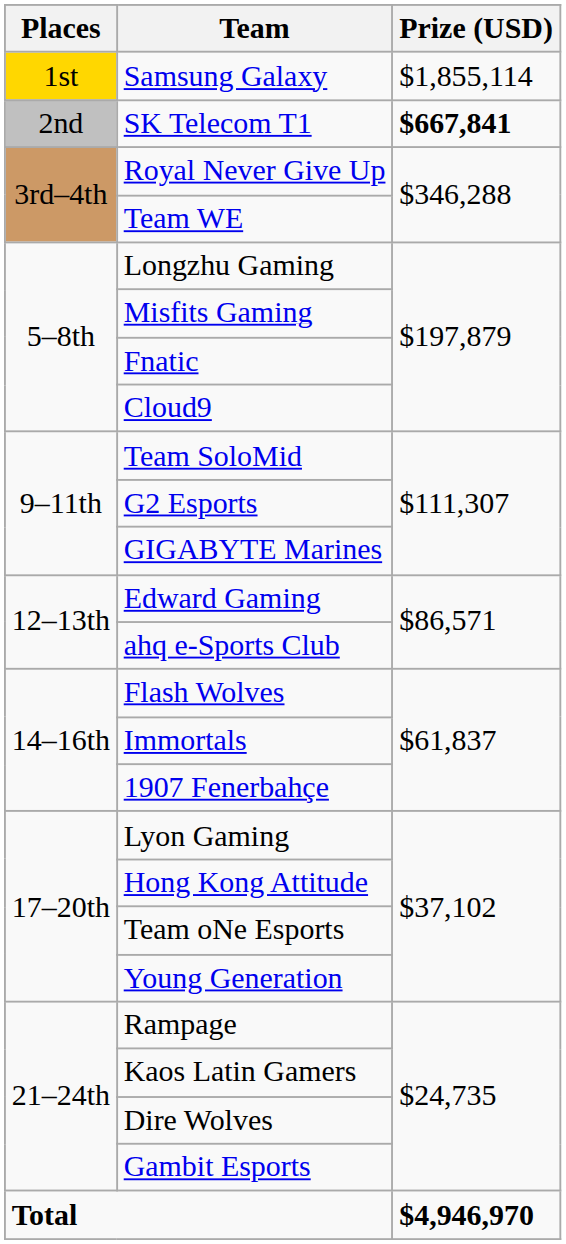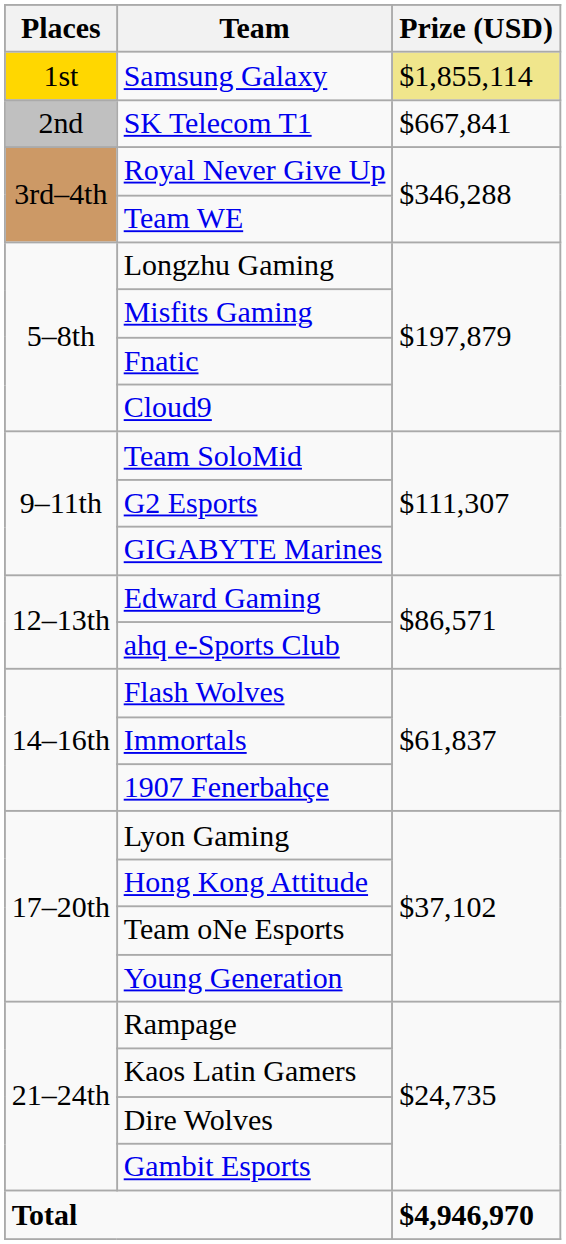(466, 75) no background -> (466, 75) khaki background
(455, 123) bold -> (455, 123) normal
